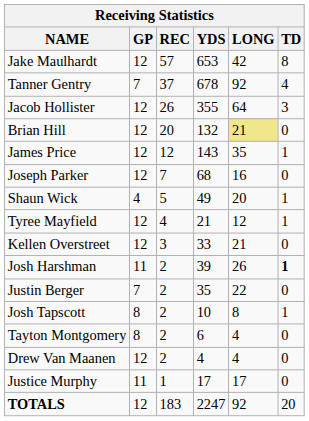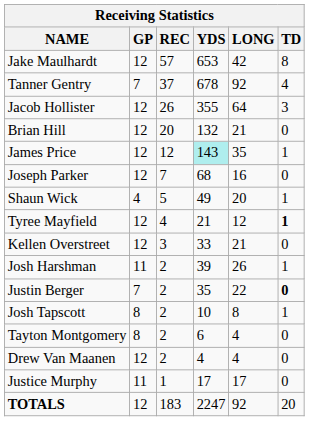(239, 130) khaki background -> (239, 130) no background
(207, 152) no background -> (207, 152) paleturquoise background
(285, 221) normal -> (285, 221) bold
(285, 267) bold -> (285, 267) normal
(285, 289) normal -> (285, 289) bold
